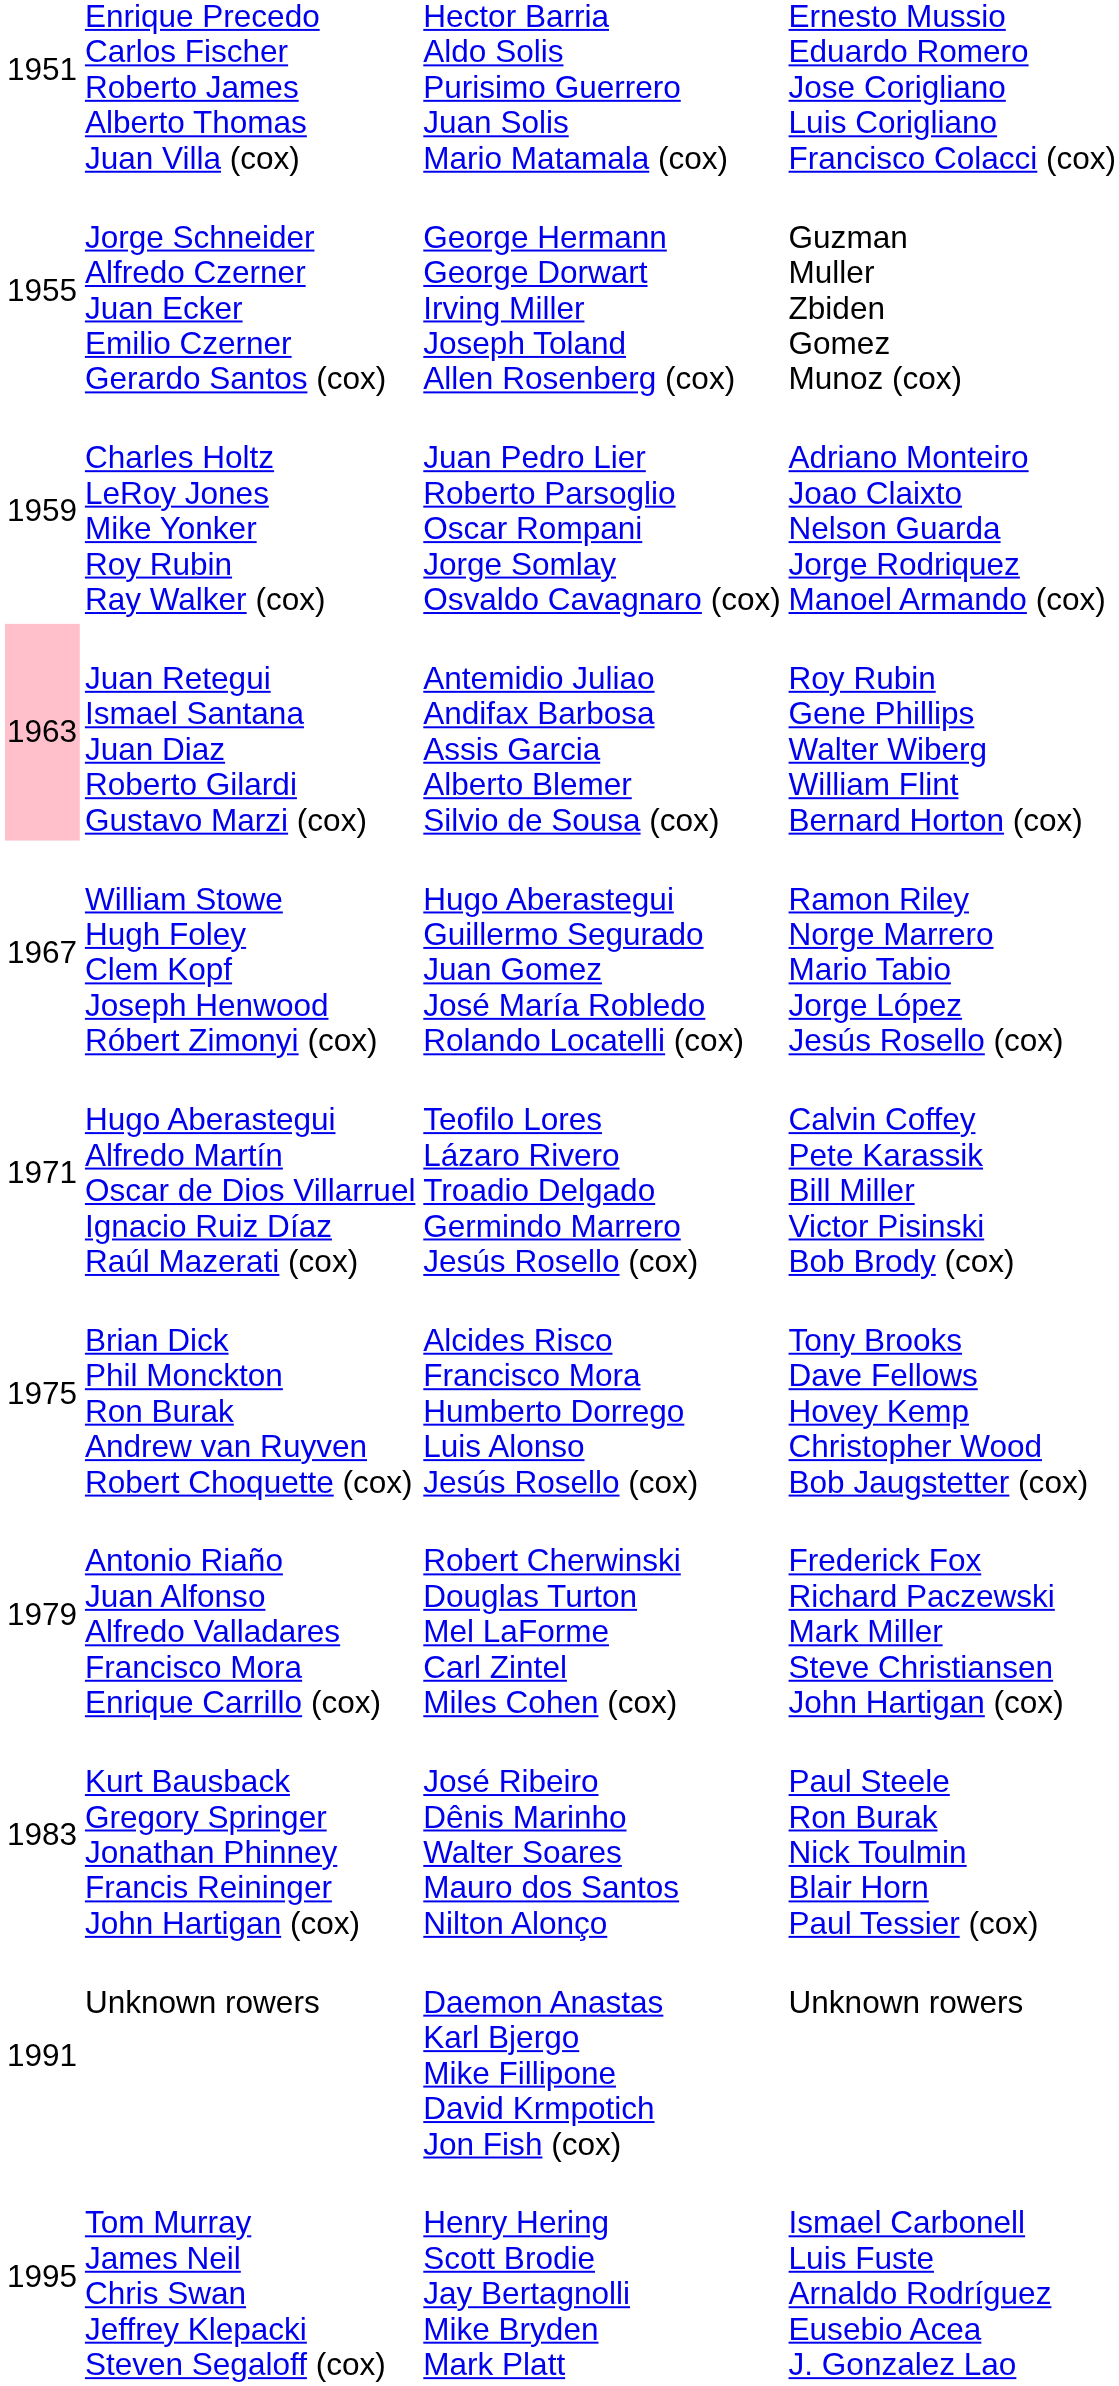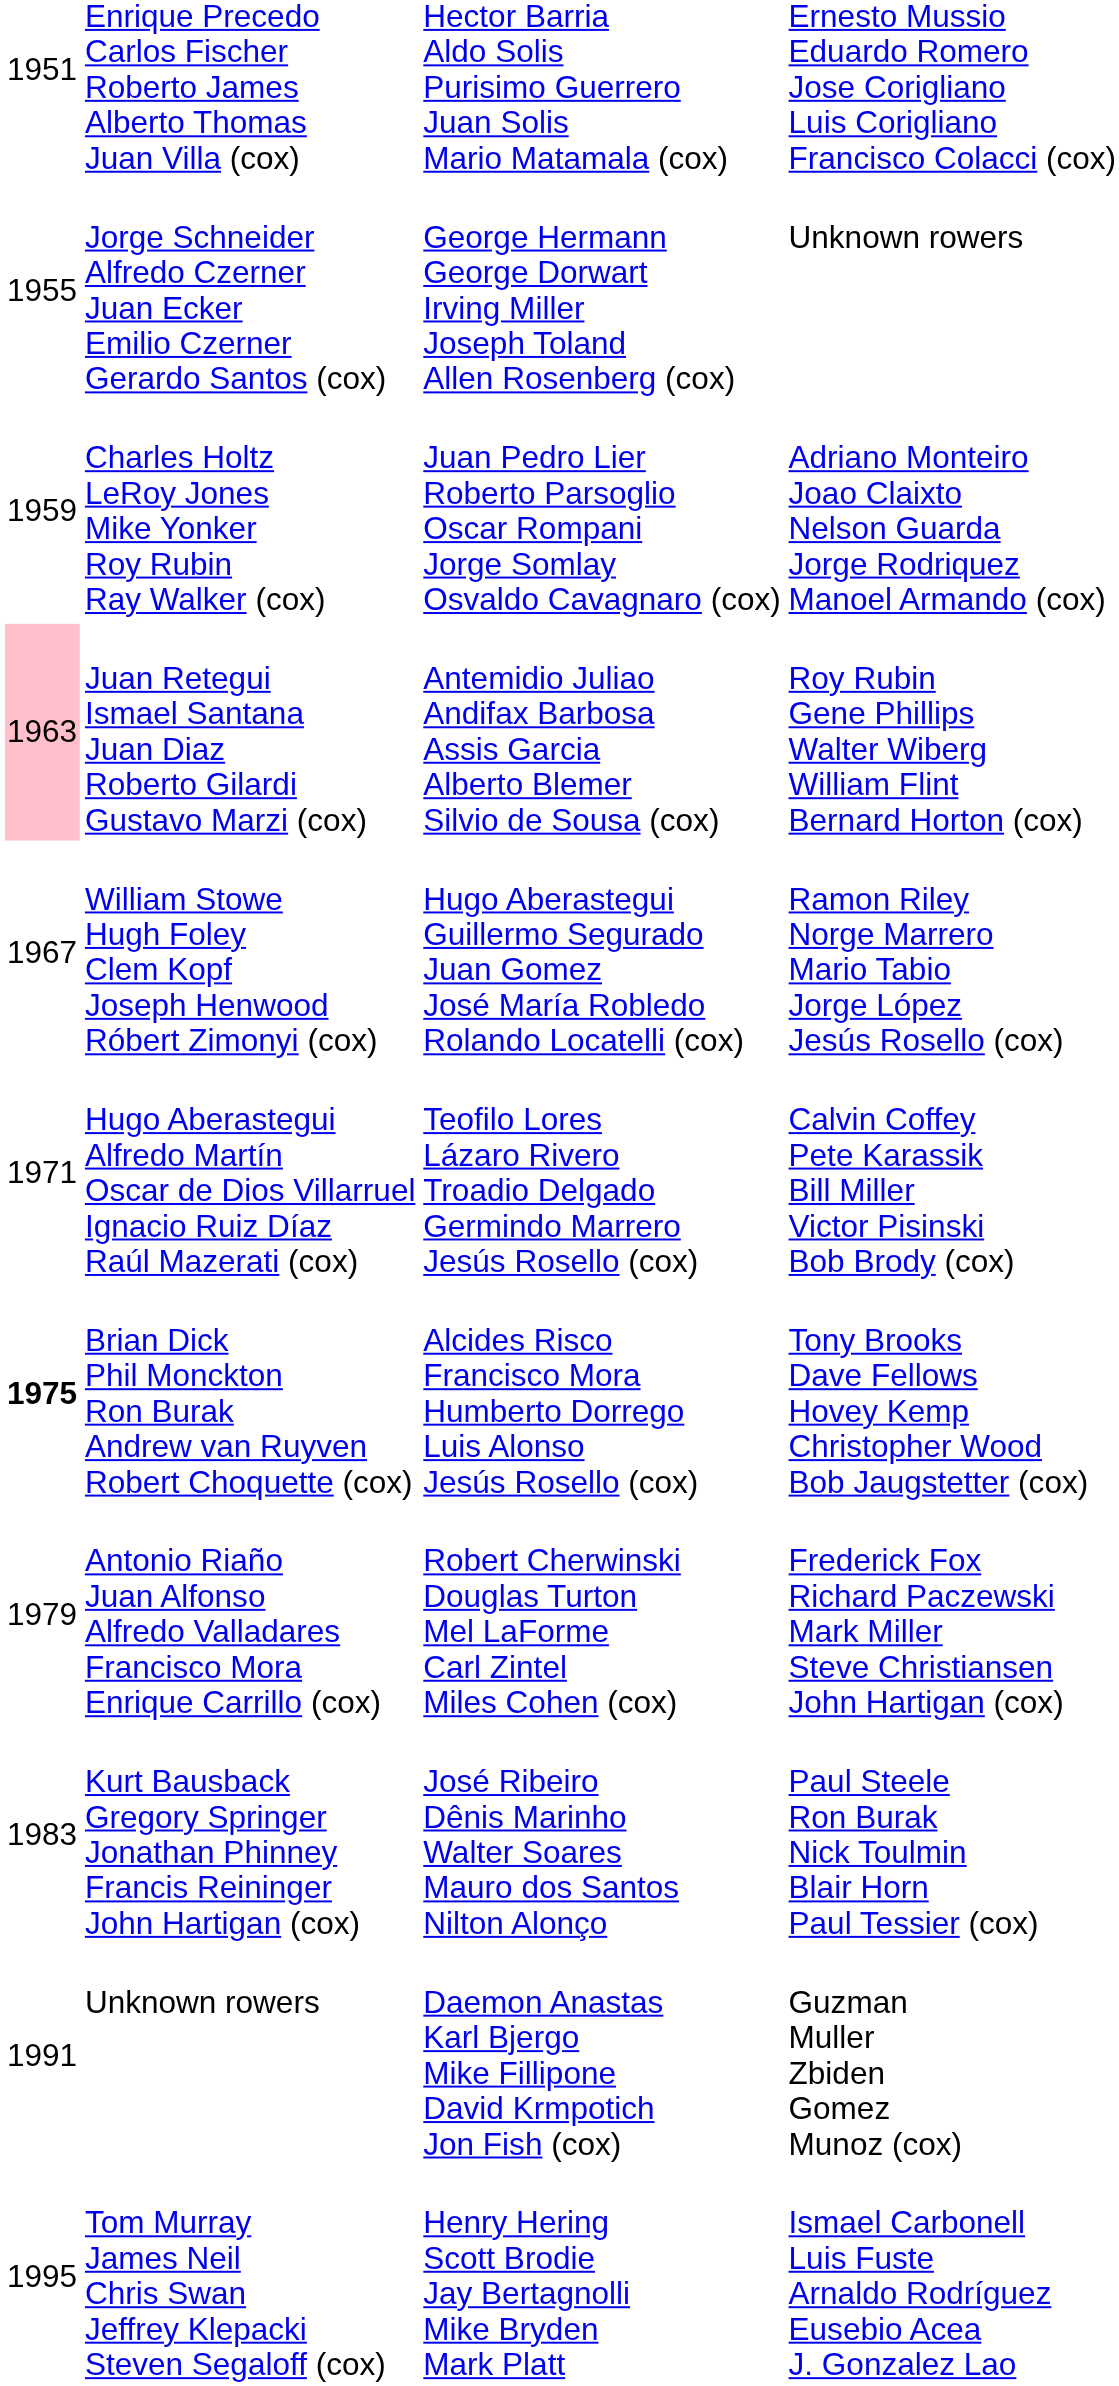(875, 308) Guzman Muller Zbiden Gomez Munoz (cox) -> (906, 237) Unknown rowers
(42, 1393) normal -> (42, 1393) bold
(906, 2002) Unknown rowers -> (875, 2073) Guzman Muller Zbiden Gomez Munoz (cox)
